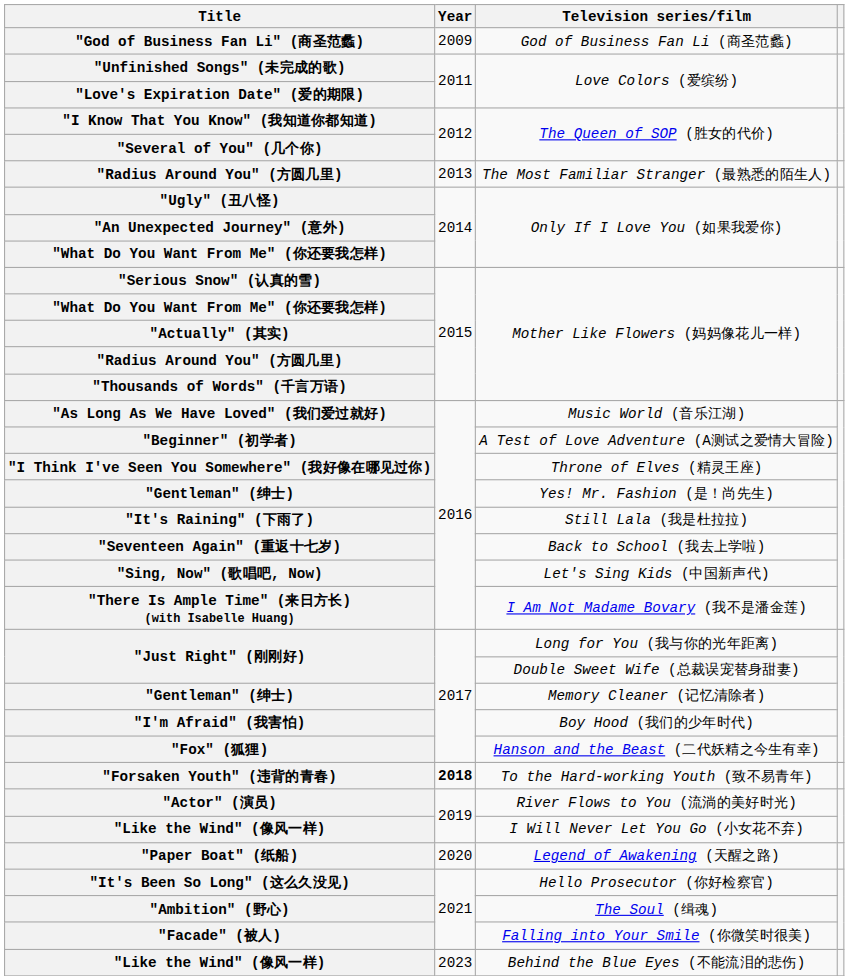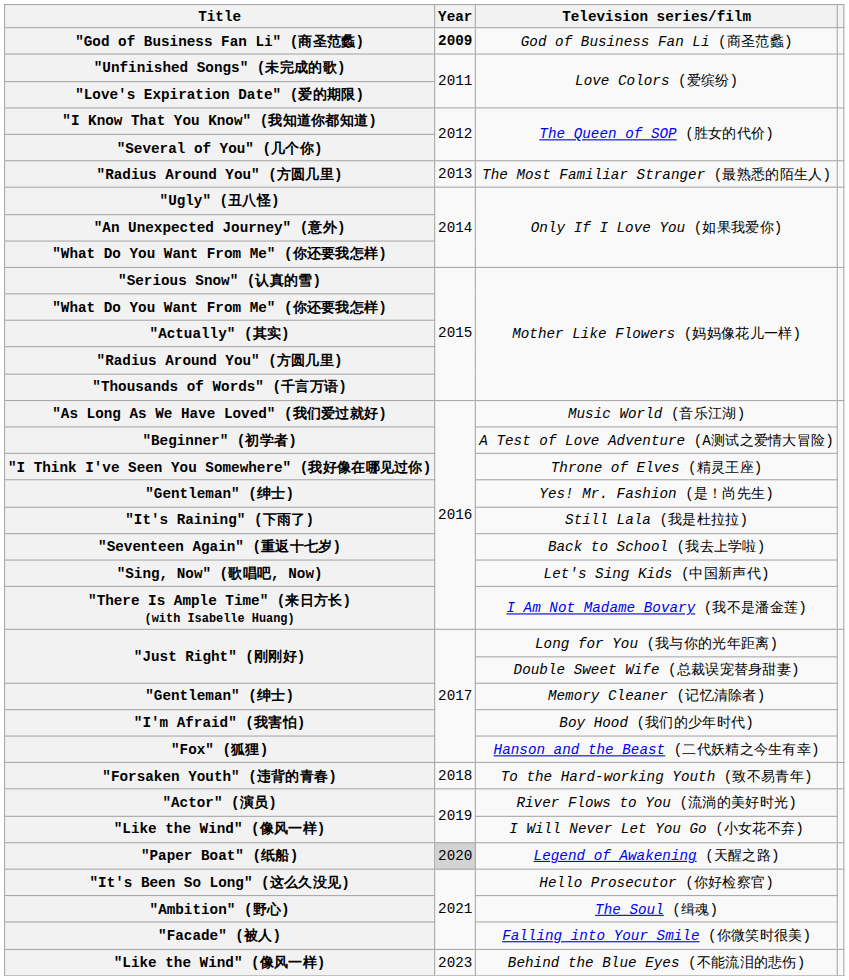(455, 41) normal -> (455, 41) bold
(455, 776) bold -> (455, 776) normal
(455, 856) no background -> (455, 856) lightgrey background
